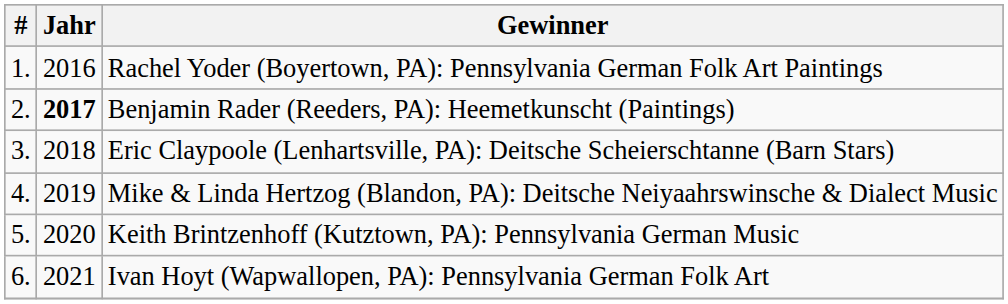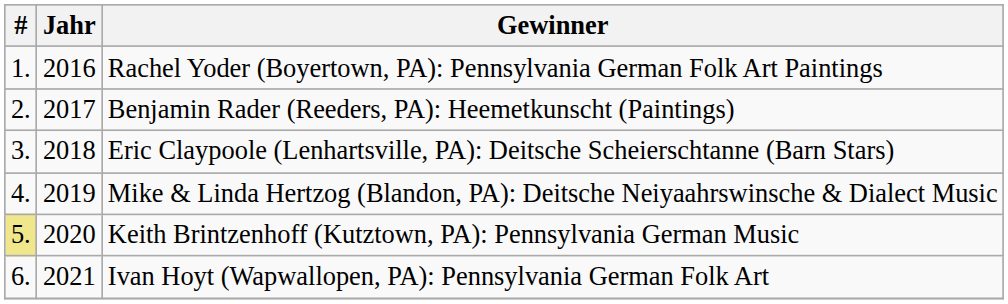(69, 109) bold -> (69, 109) normal
(21, 234) no background -> (21, 234) khaki background
